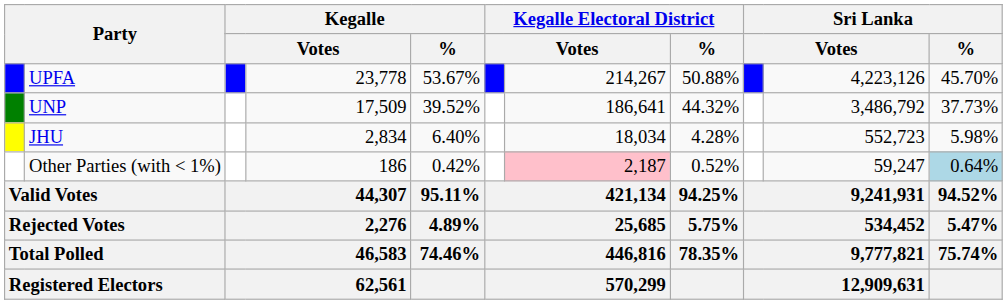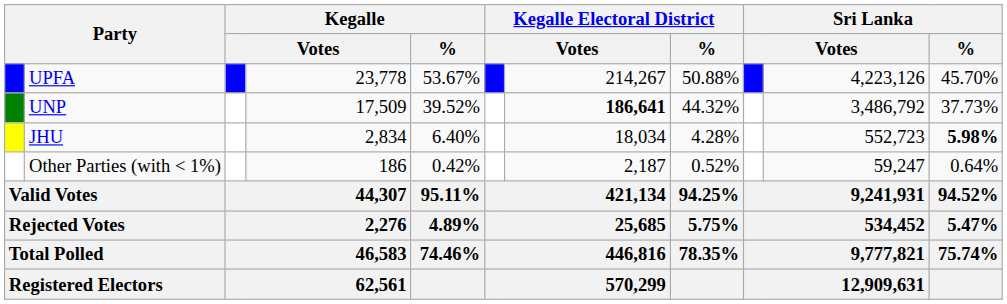(636, 107) normal -> (636, 107) bold
(974, 136) normal -> (973, 136) bold
(645, 166) pink background -> (645, 166) no background
(974, 166) lightblue background -> (974, 166) no background
